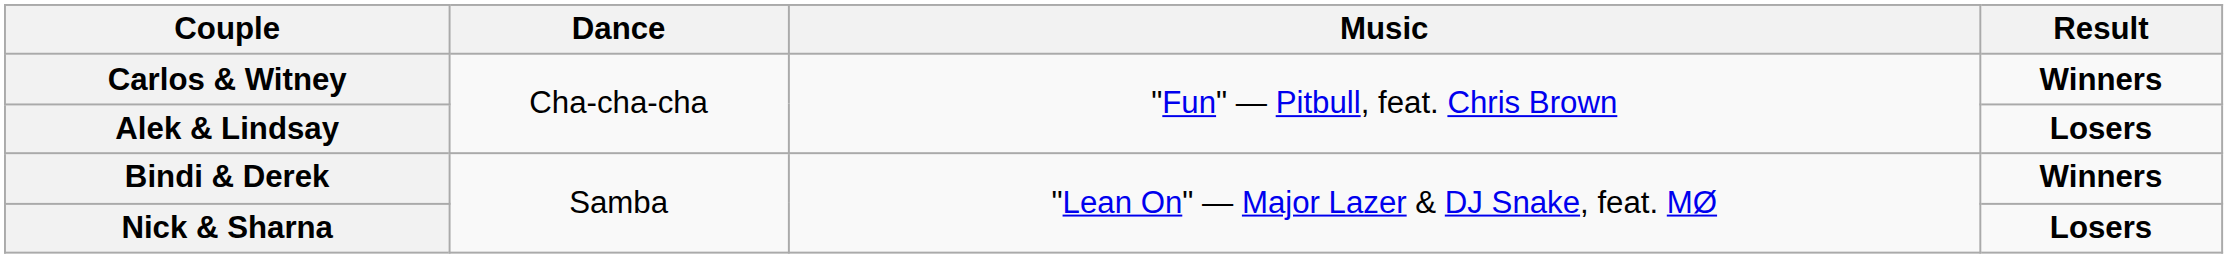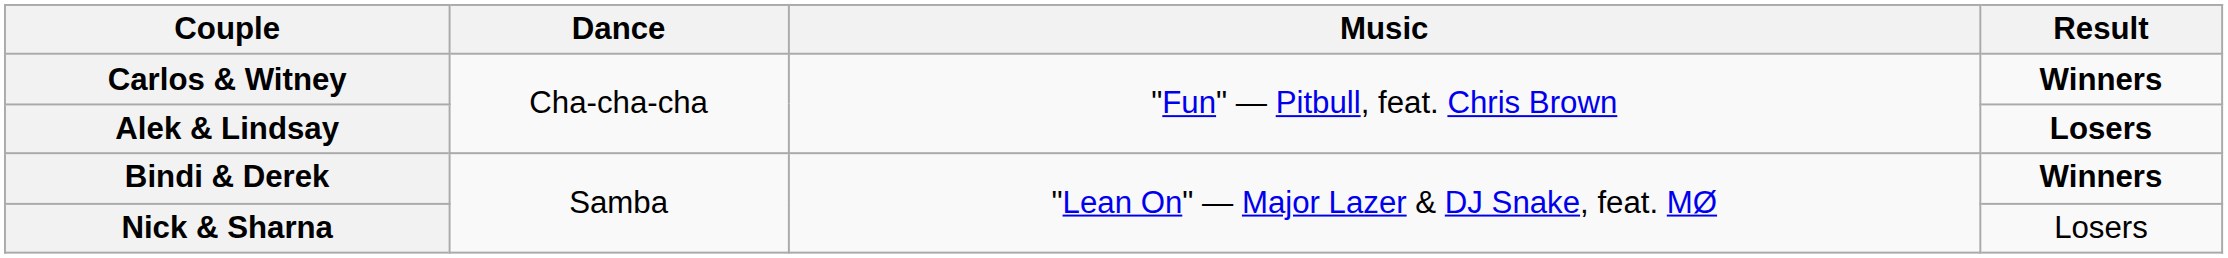(2101, 227) bold -> (2101, 227) normal
